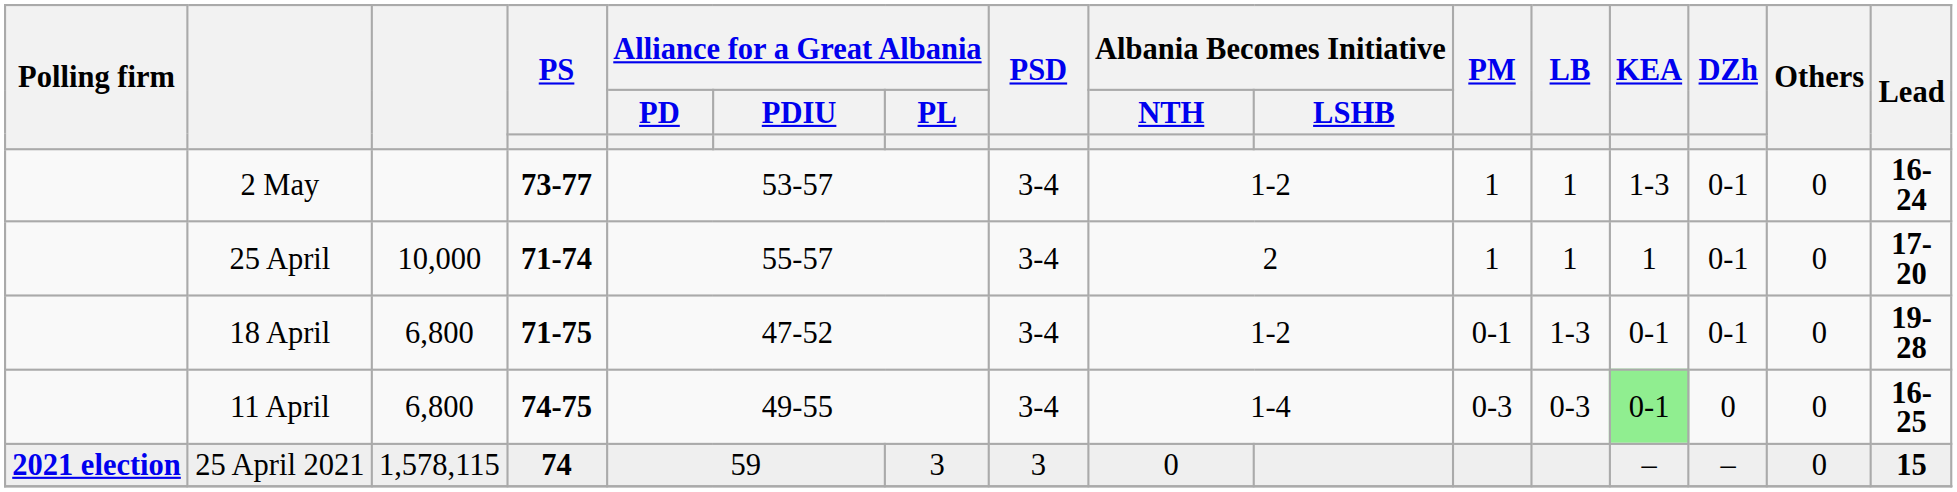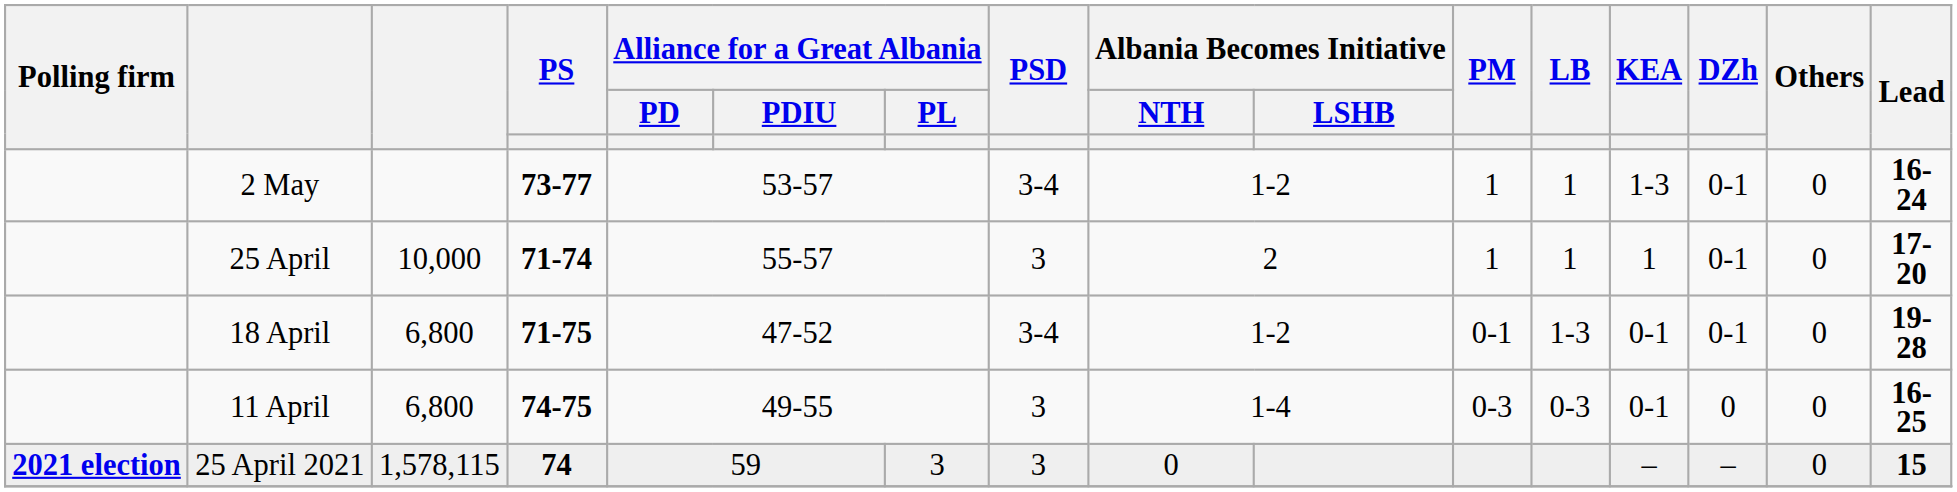(1038, 259) 3-4 -> (1038, 259) 3
(1038, 406) 3-4 -> (1038, 406) 3
(1649, 406) lightgreen background -> (1649, 406) no background
